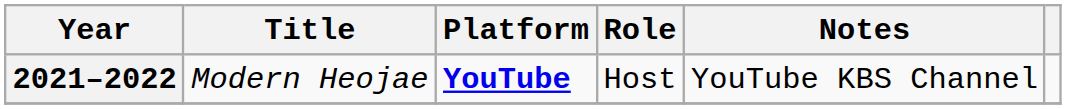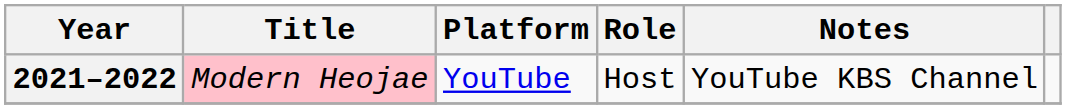(310, 80) no background -> (310, 80) pink background
(507, 80) bold -> (507, 80) normal
